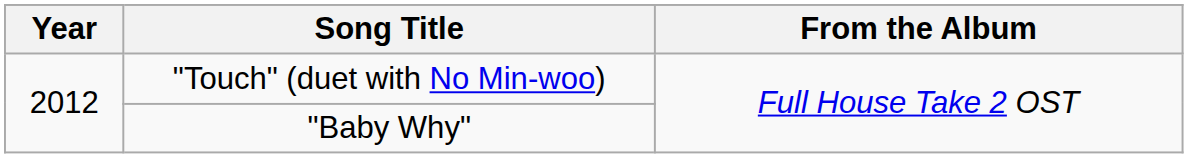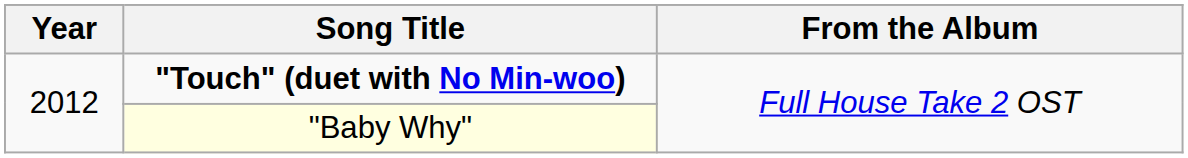(389, 78) normal -> (390, 78) bold
(389, 127) no background -> (390, 127) lightyellow background
